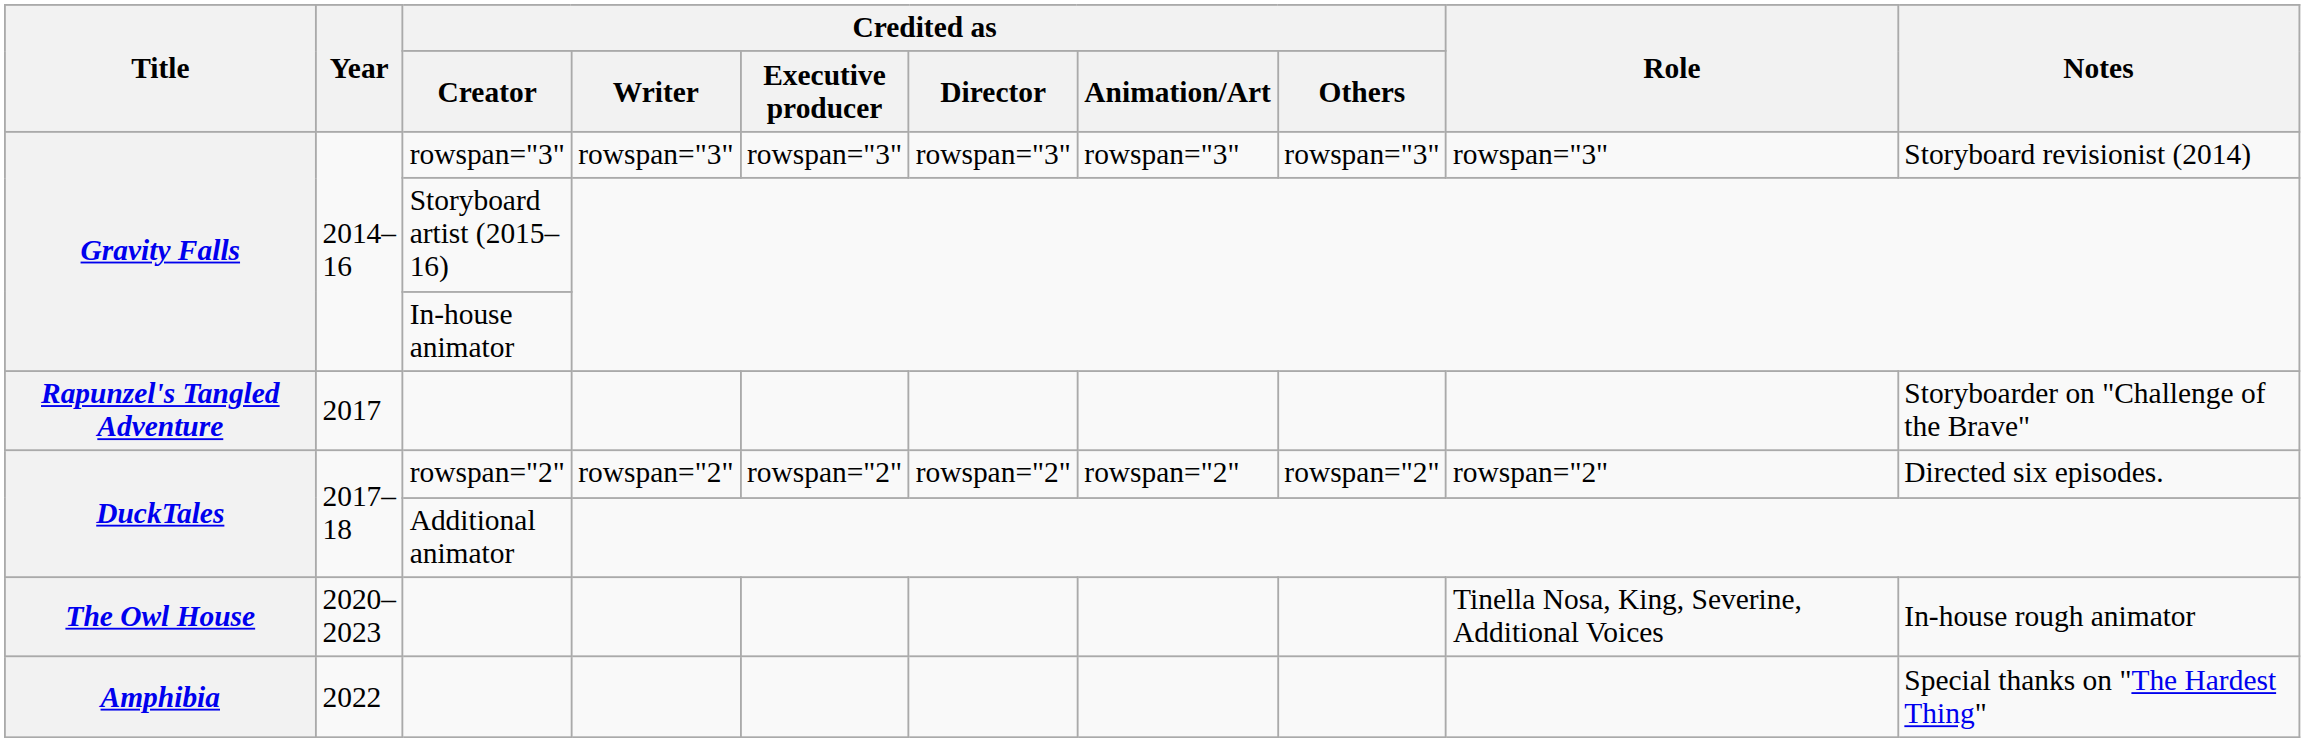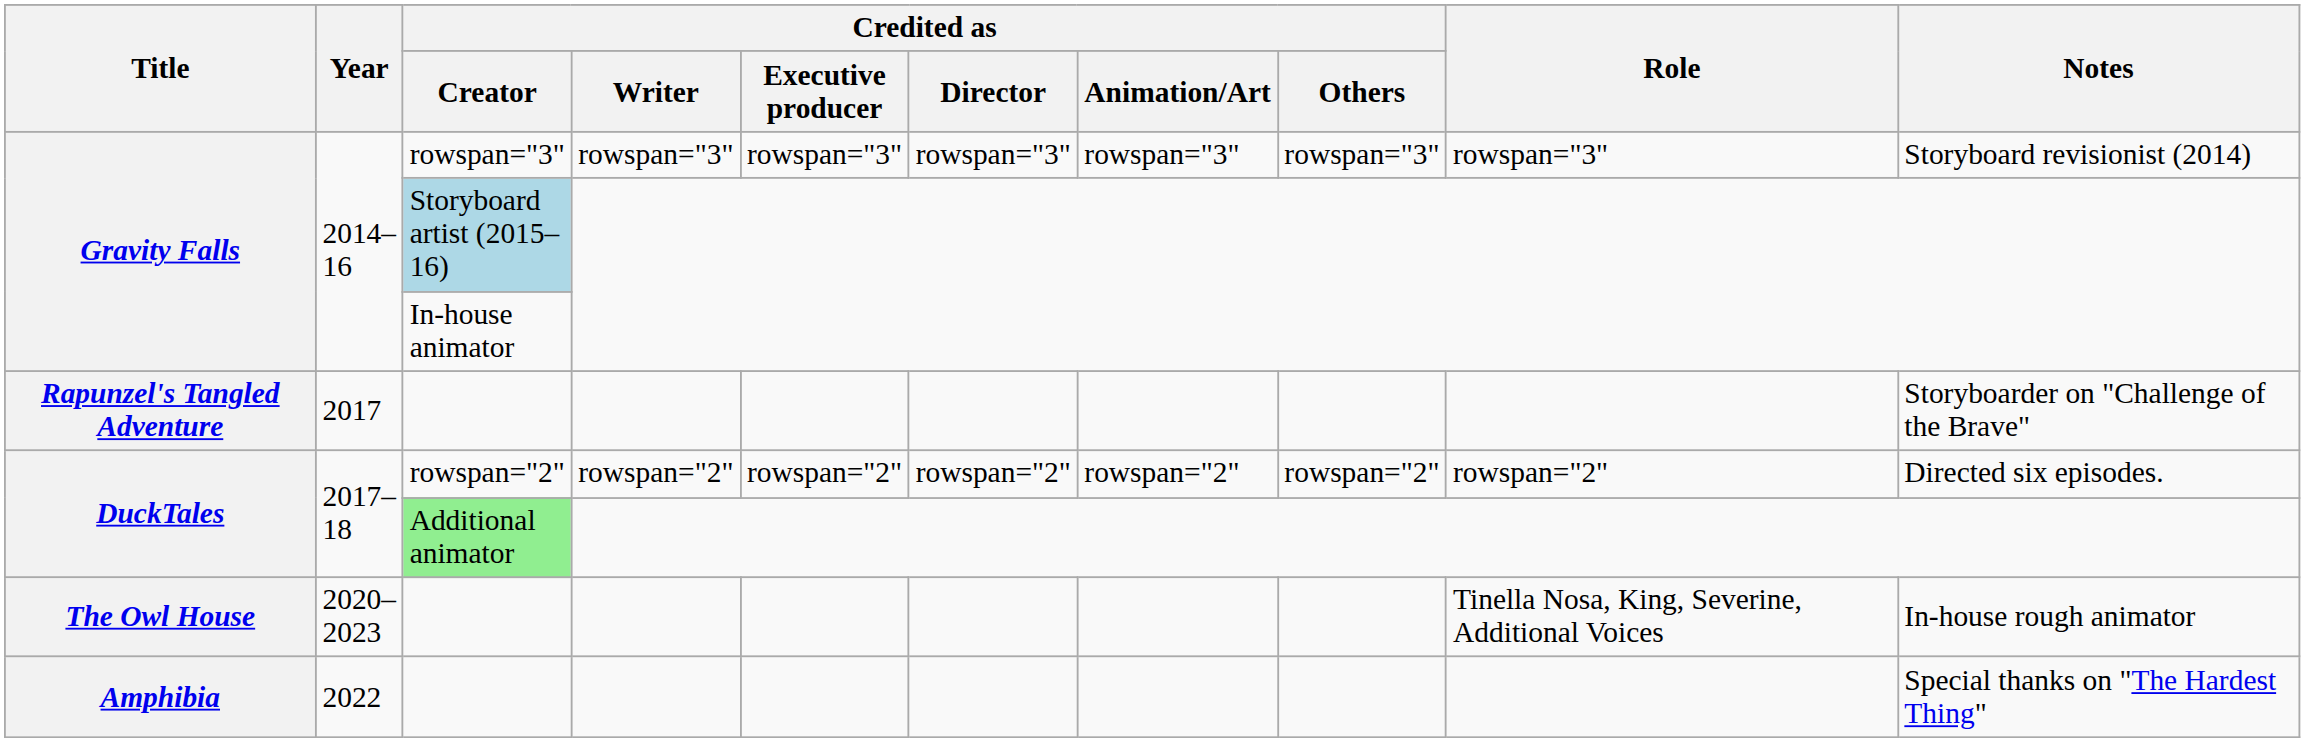(484, 234) no background -> (484, 234) lightblue background
(473, 536) no background -> (473, 536) lightgreen background
